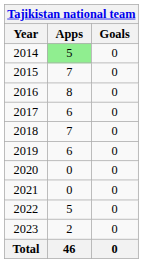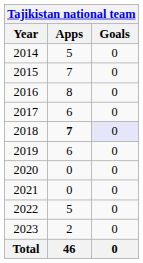(69, 53) lightgreen background -> (69, 53) no background
(69, 131) normal -> (69, 131) bold
(115, 131) no background -> (115, 131) lavender background
